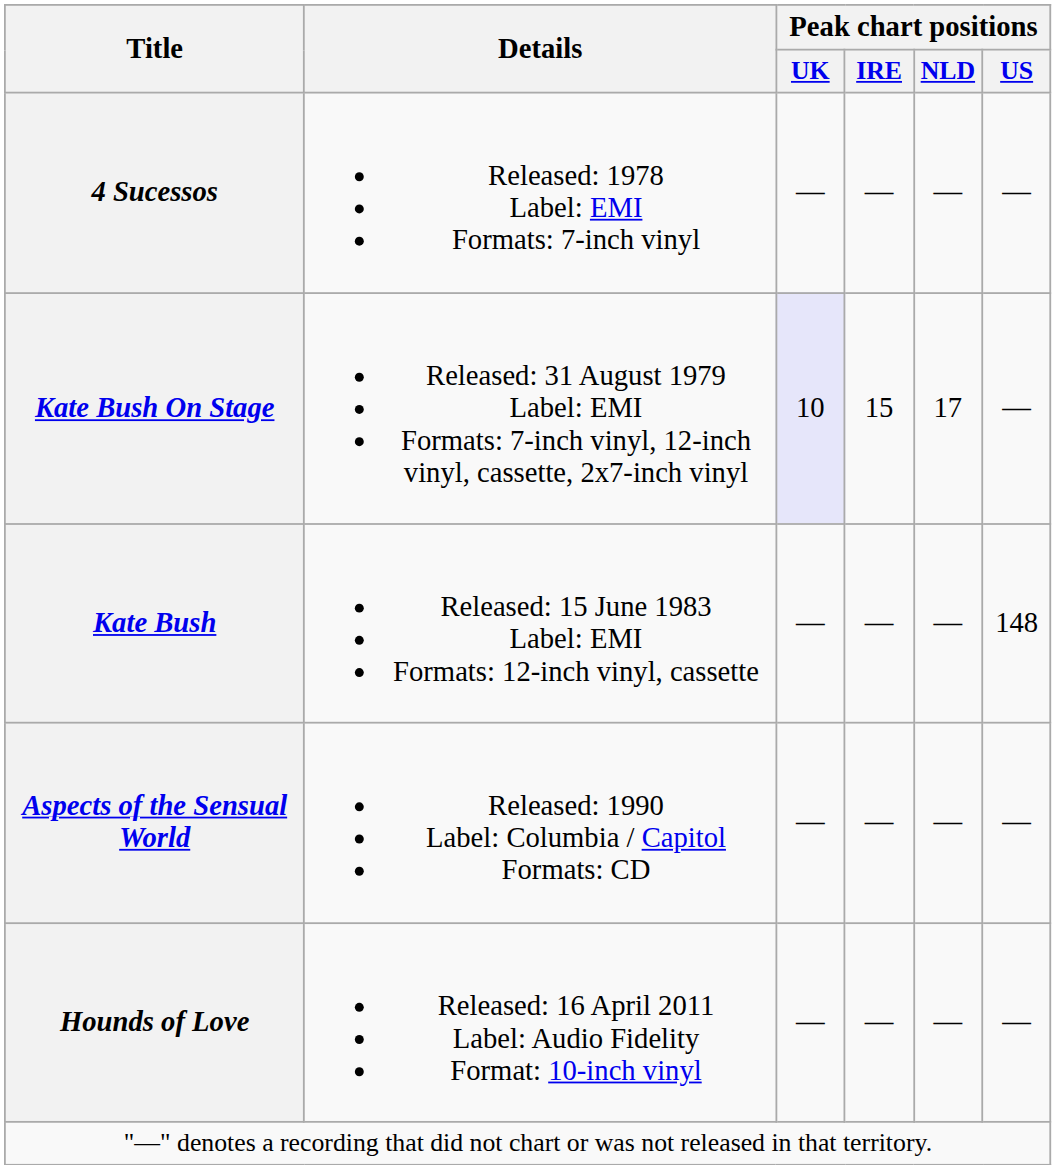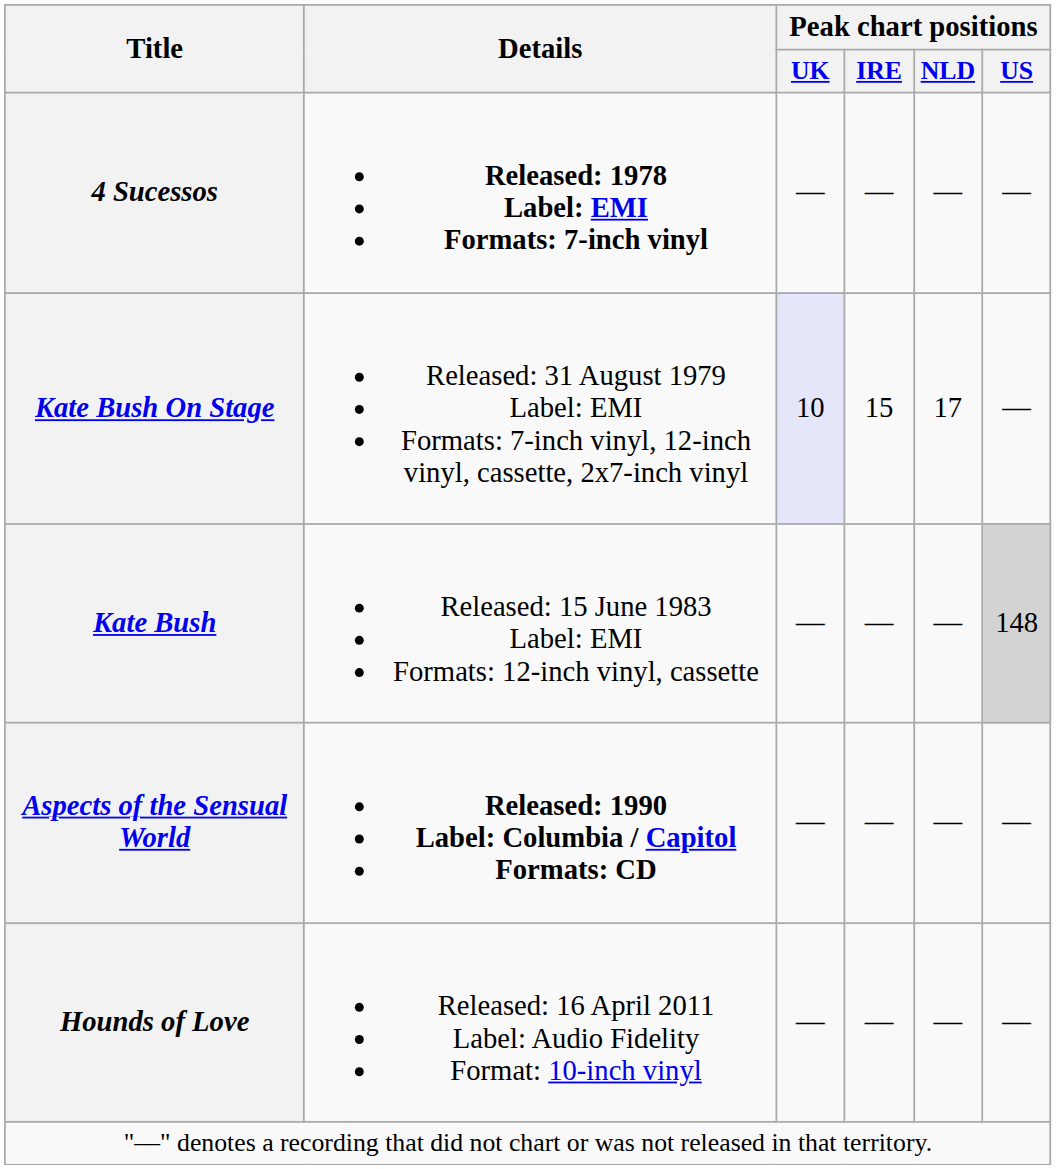(540, 209) normal -> (540, 209) bold
(1017, 623) no background -> (1017, 623) lightgrey background
(540, 839) normal -> (540, 839) bold
